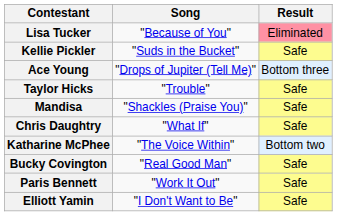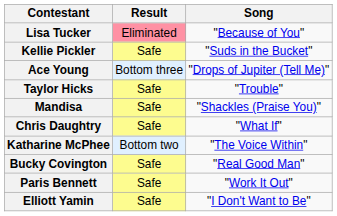columns swapped: (186, 13) <-> (295, 13)
